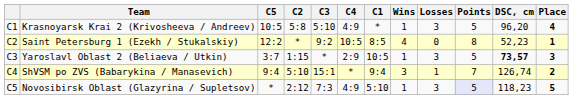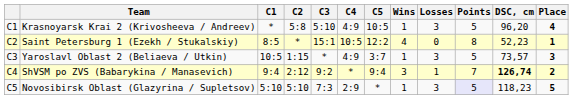columns swapped: (377, 12) <-> (271, 12)
(324, 42) 9:2 -> (324, 42) 15:1
(351, 57) 2:9 -> (351, 57) 4:9
(515, 57) bold -> (515, 57) normal
(298, 72) 5:10 -> (298, 72) 2:12
(324, 72) 15:1 -> (324, 72) 9:2
(515, 72) normal -> (515, 72) bold
(298, 87) 2:12 -> (298, 87) 5:10
(351, 87) 4:9 -> (351, 87) 2:9
